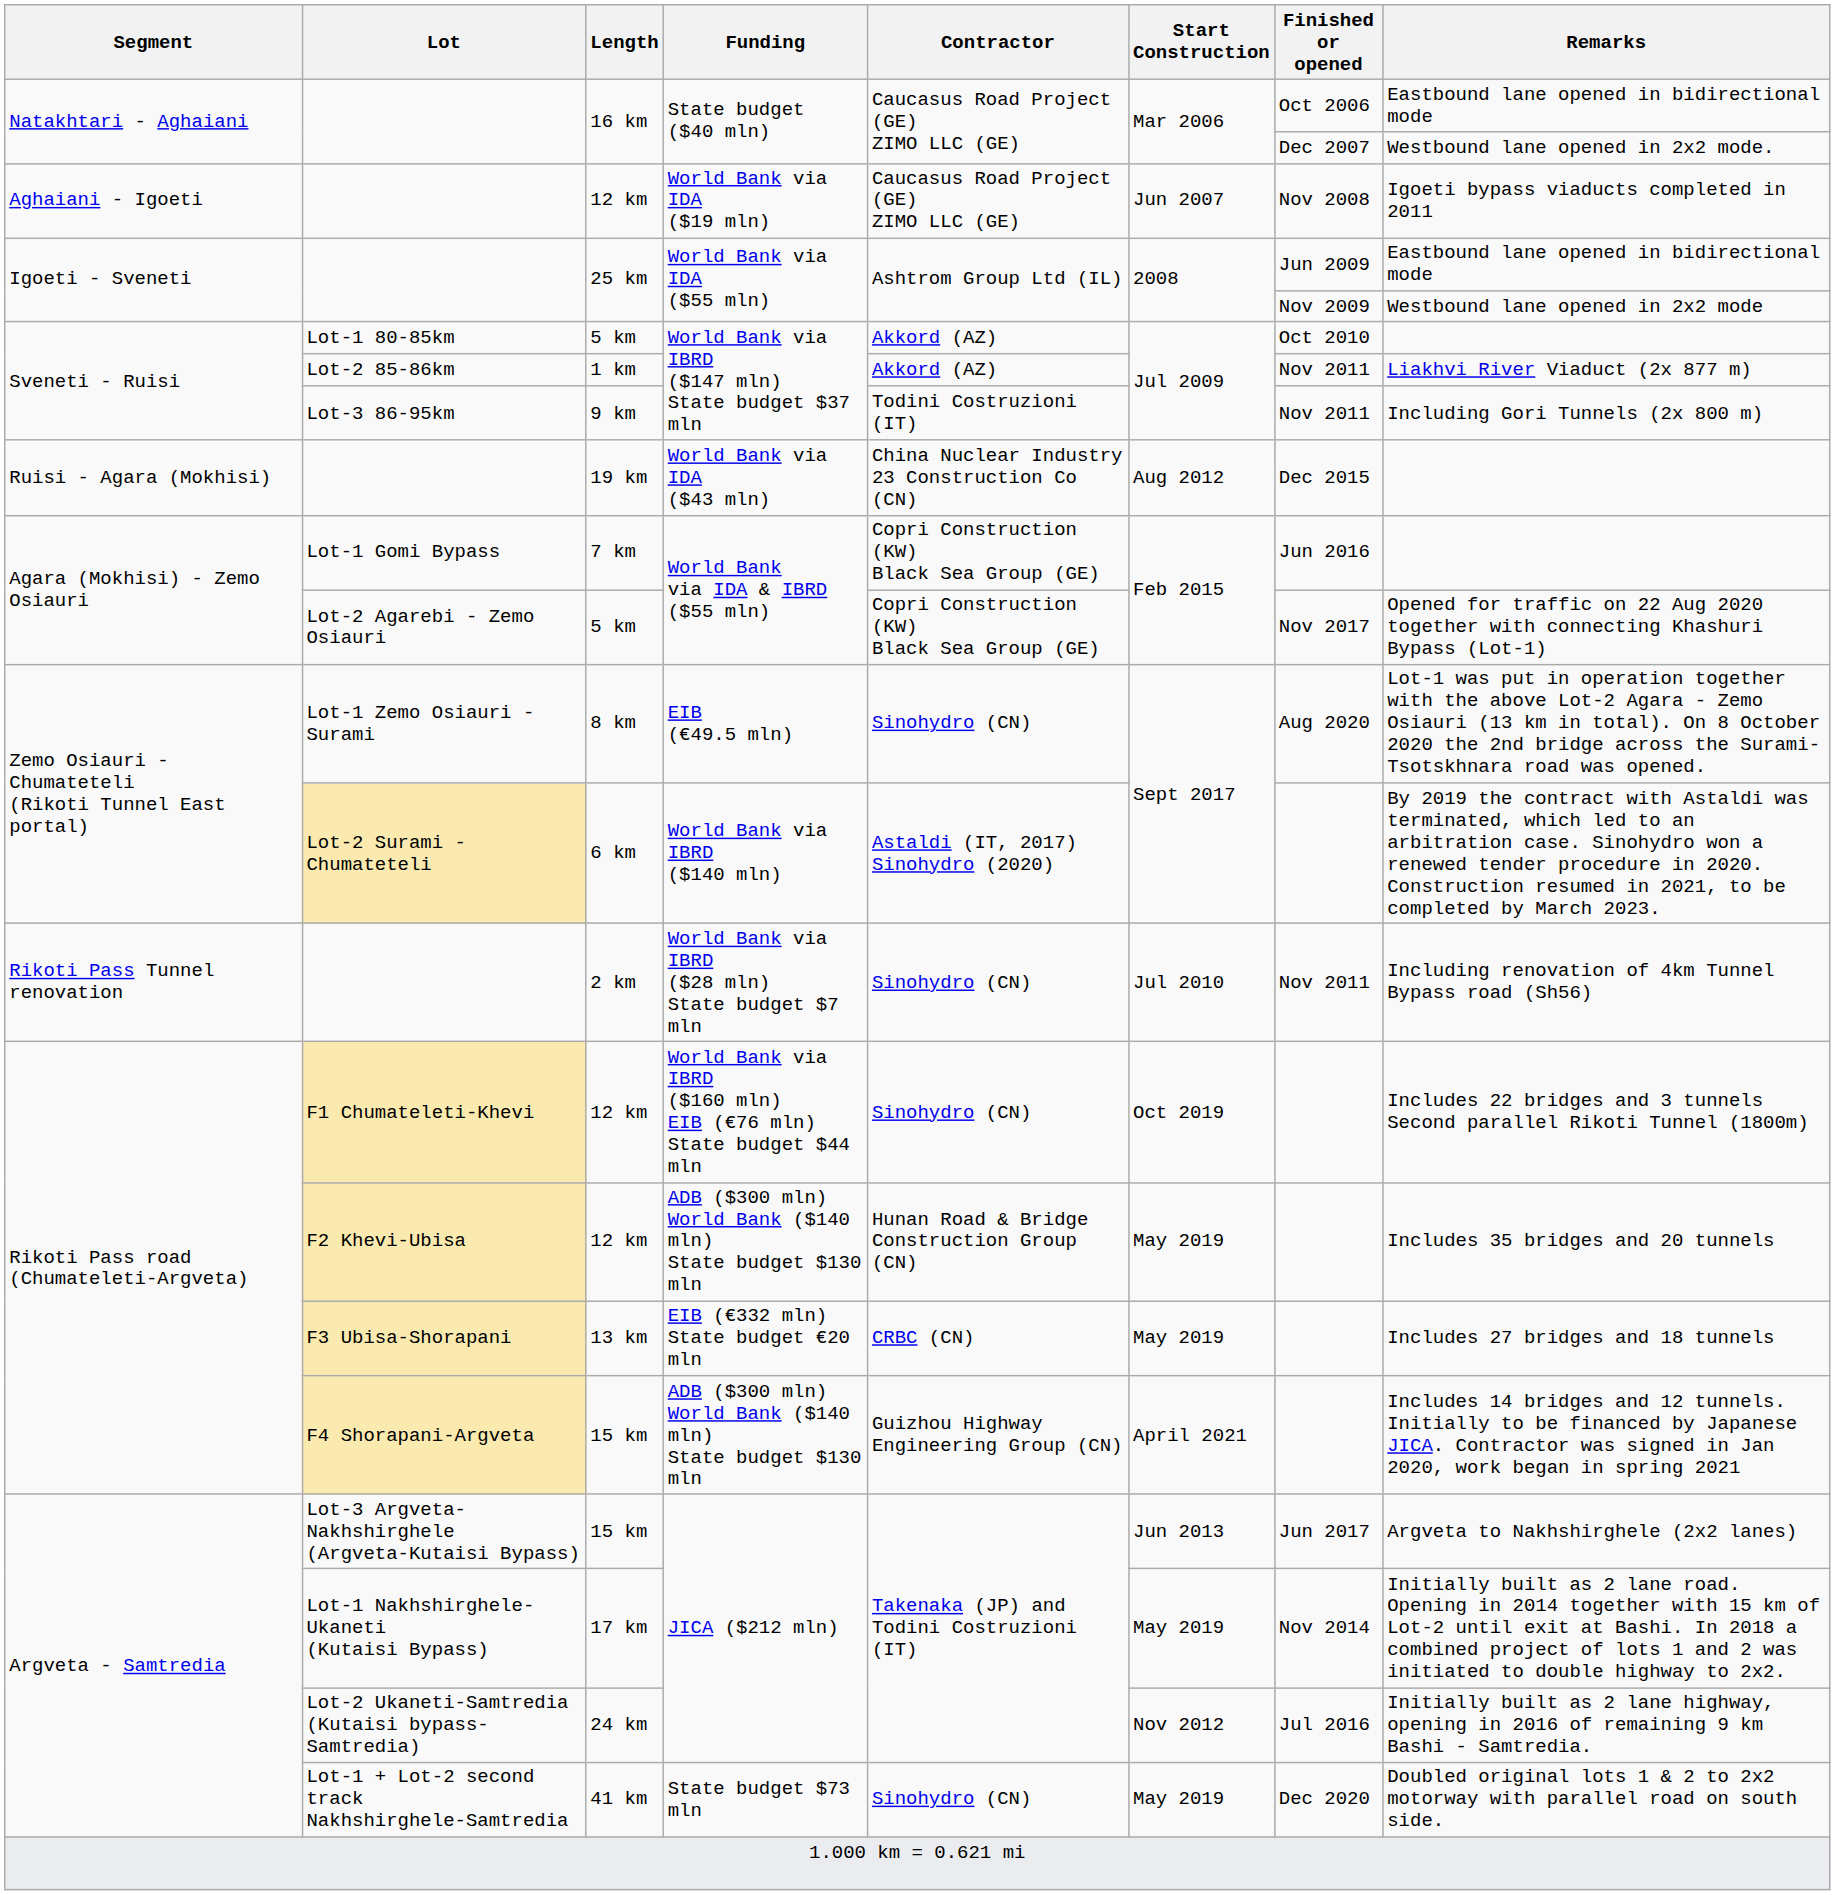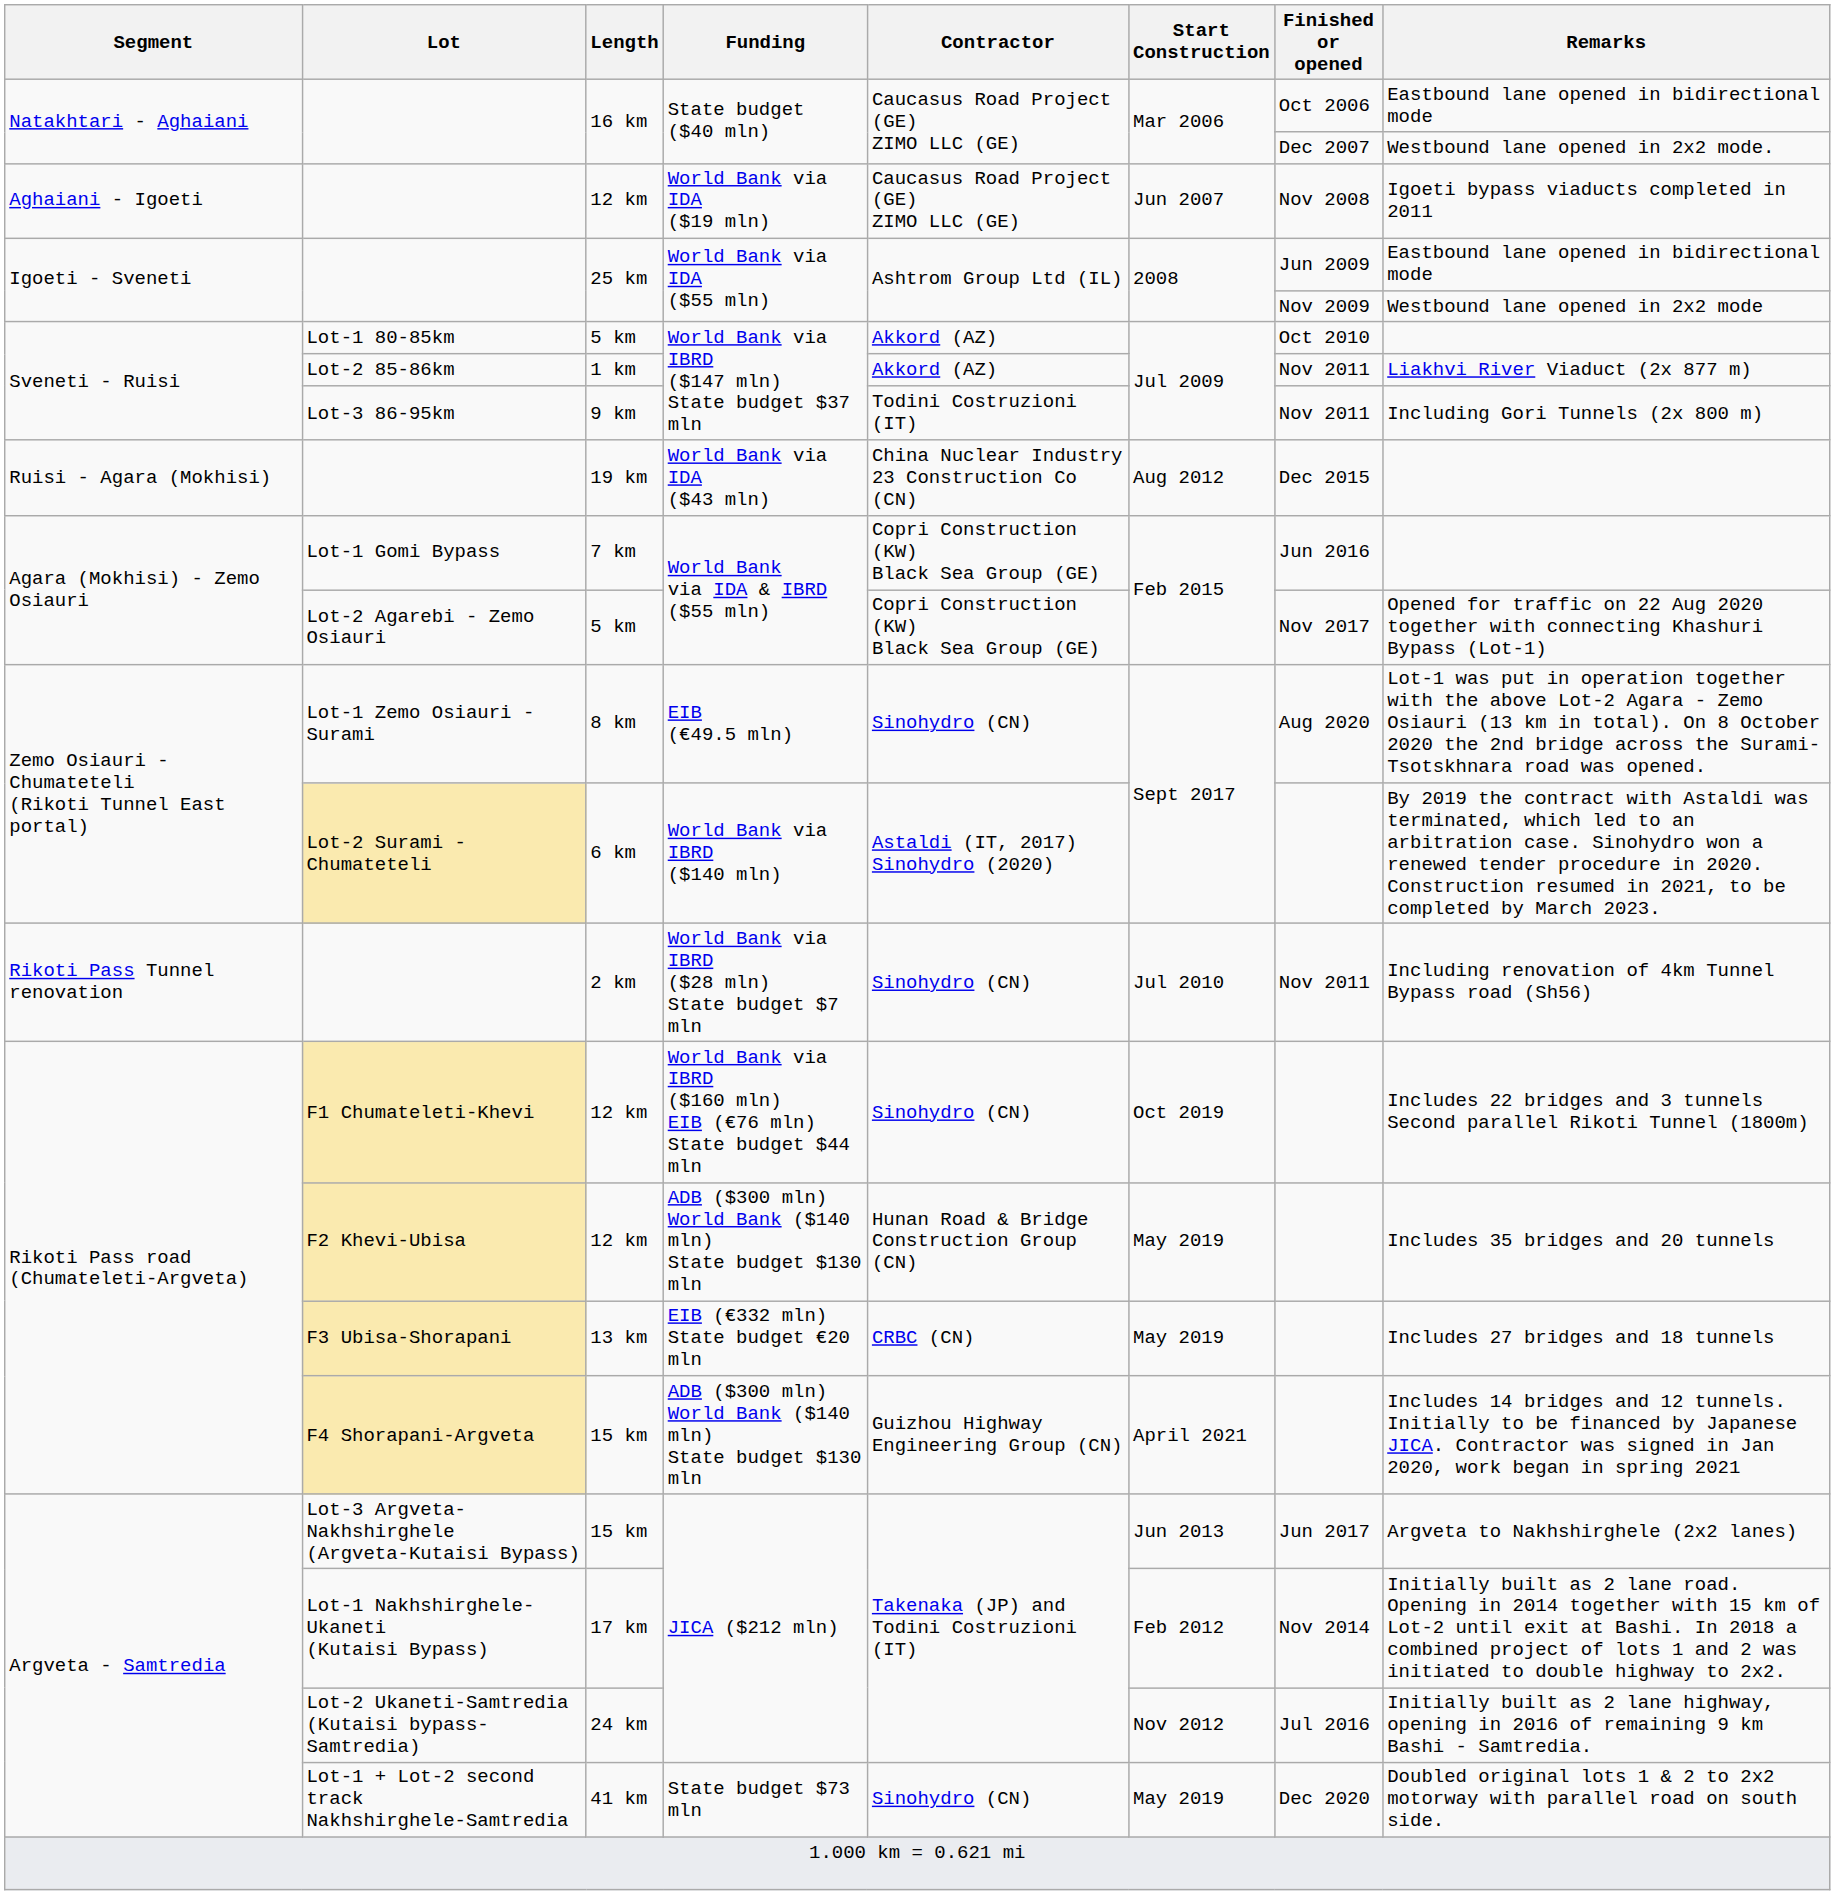(1179, 1628) May 2019 -> (1179, 1628) Feb 2012
